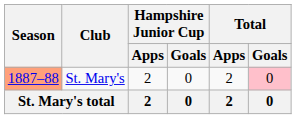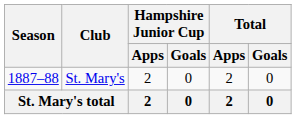(33, 78) lightsalmon background -> (33, 78) no background
(270, 78) pink background -> (270, 78) no background
